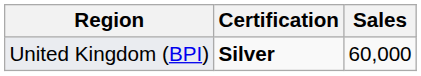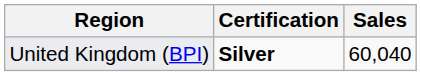(380, 53) 60,000 -> (380, 53) 60,040
